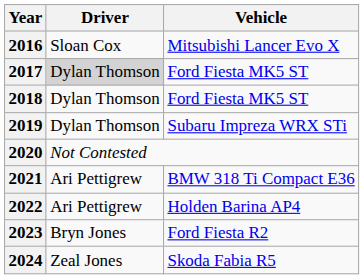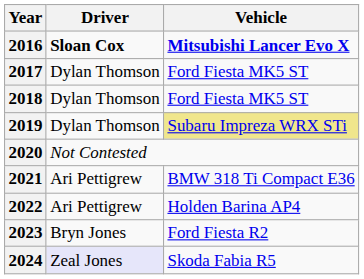(86, 44) normal -> (87, 44) bold
(253, 44) normal -> (258, 44) bold
(105, 71) lightgrey background -> (105, 71) no background
(257, 125) no background -> (257, 125) khaki background
(86, 260) no background -> (86, 260) lavender background
